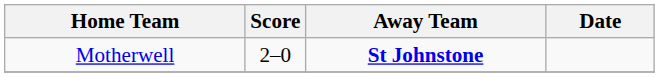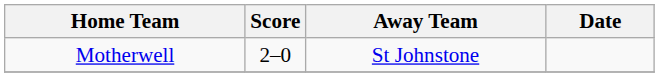(426, 54) bold -> (426, 54) normal
